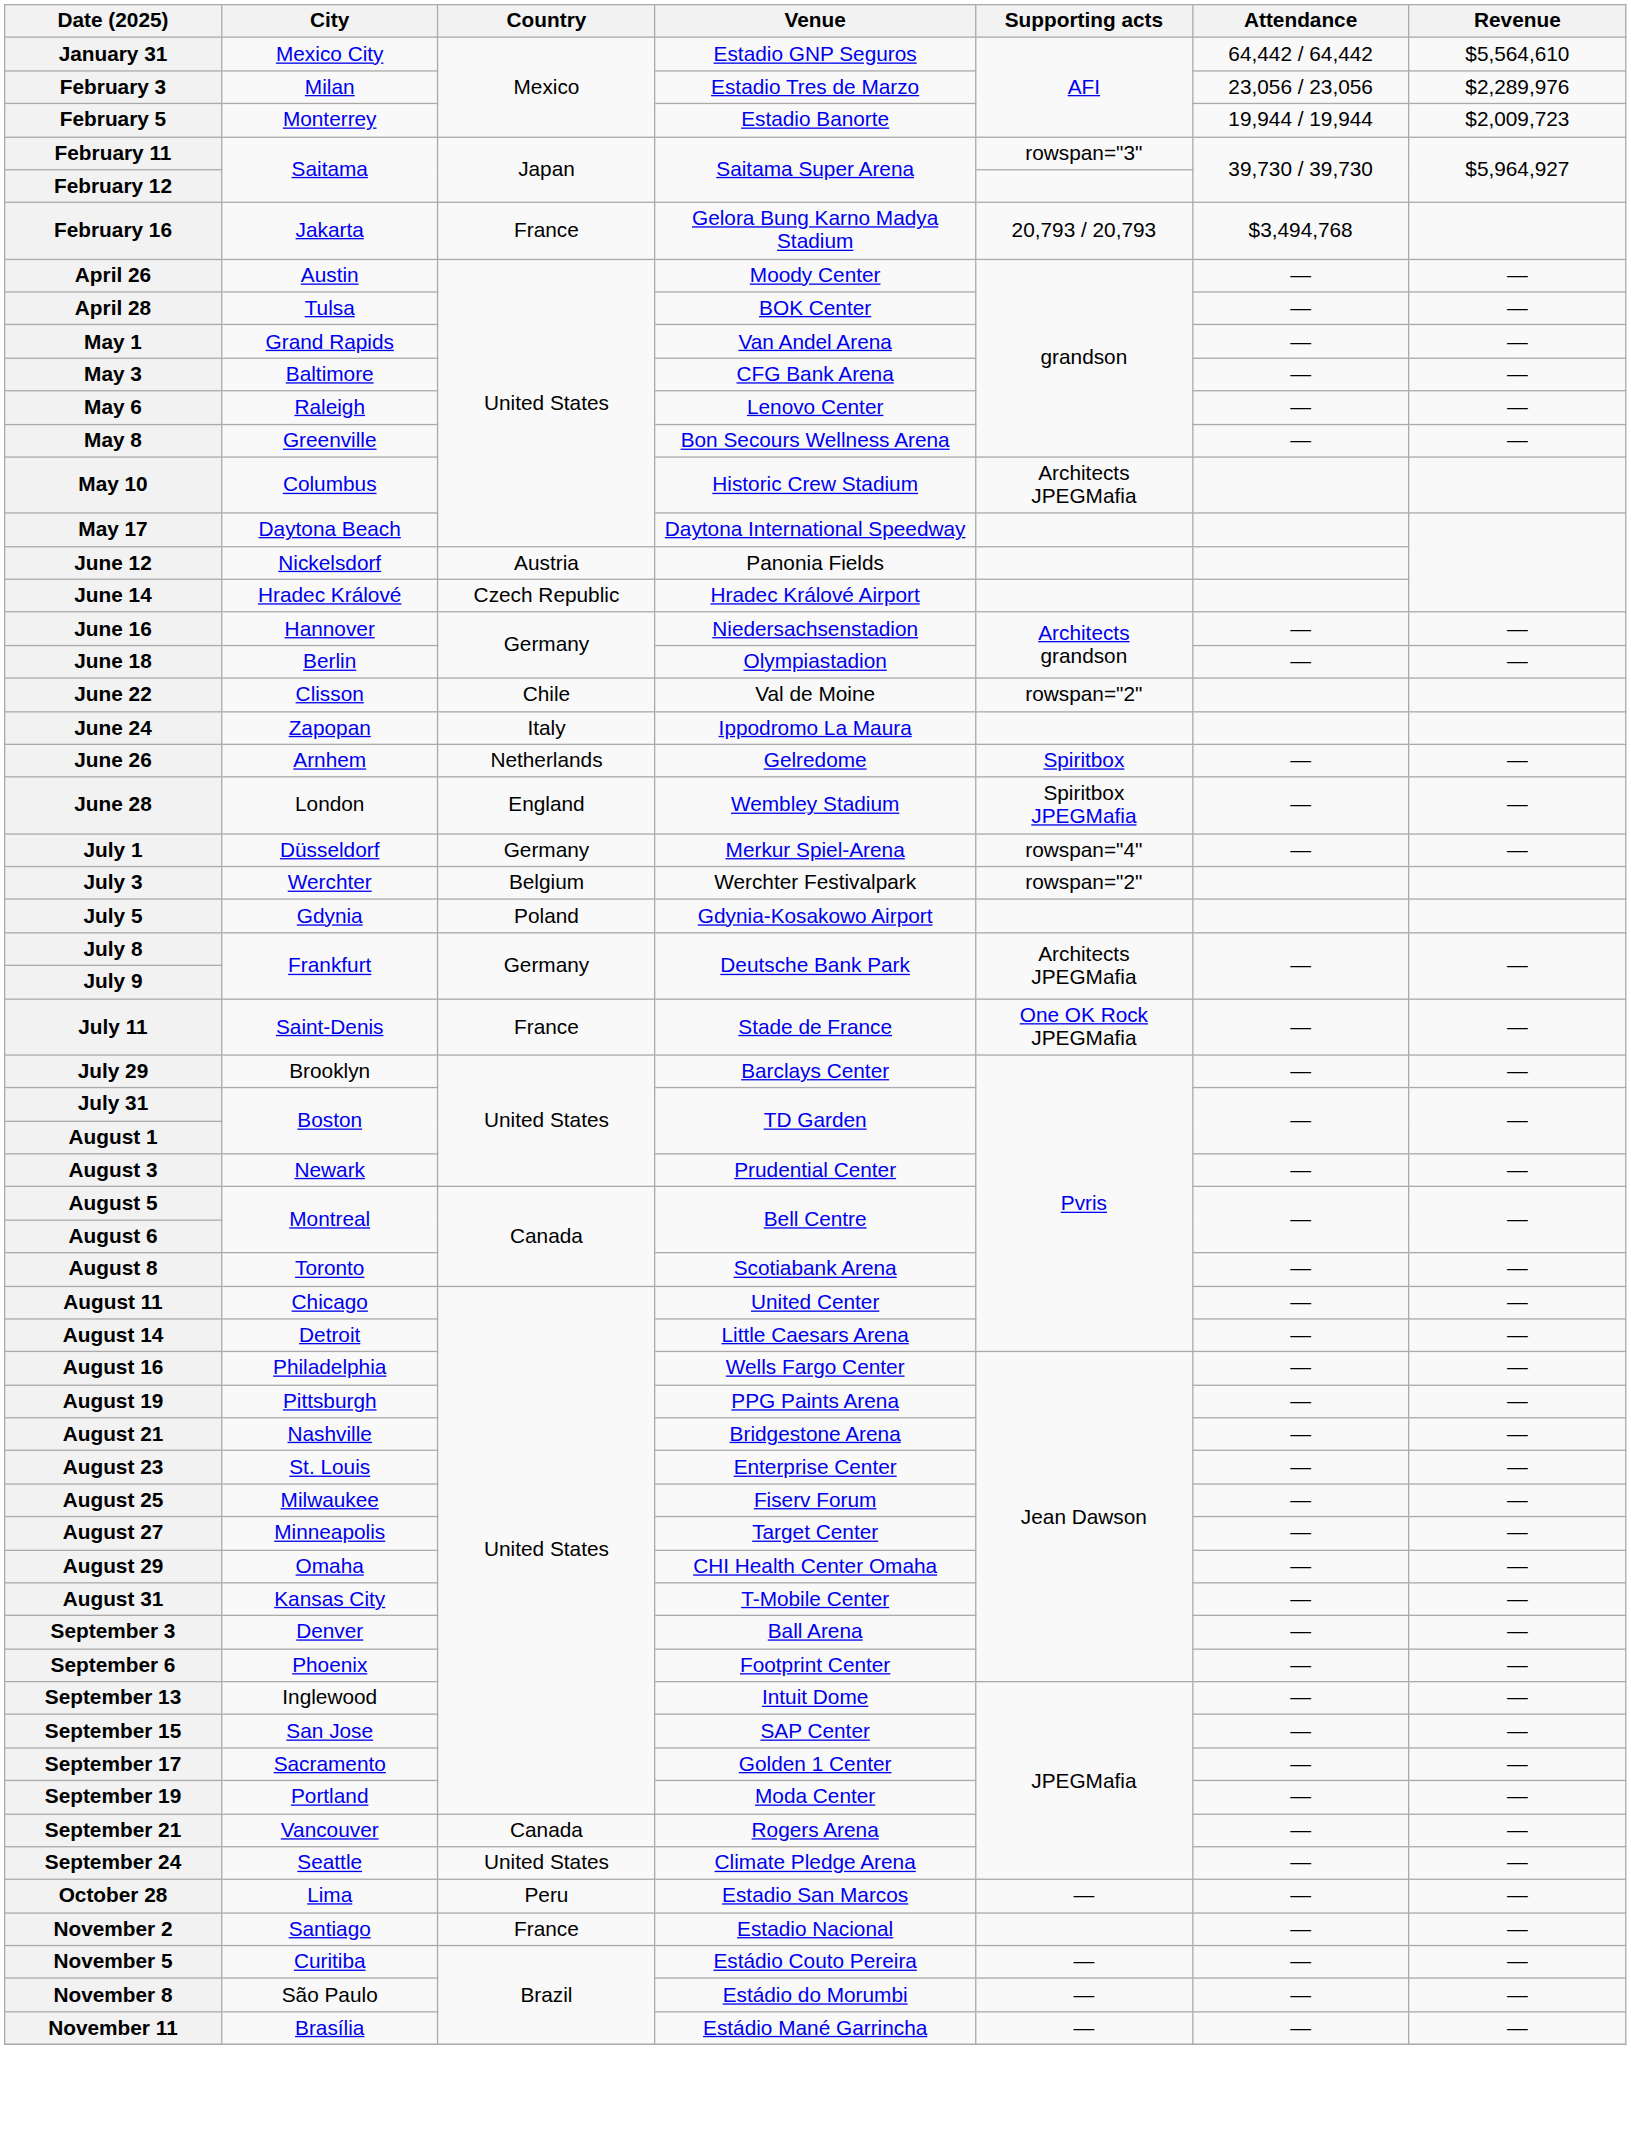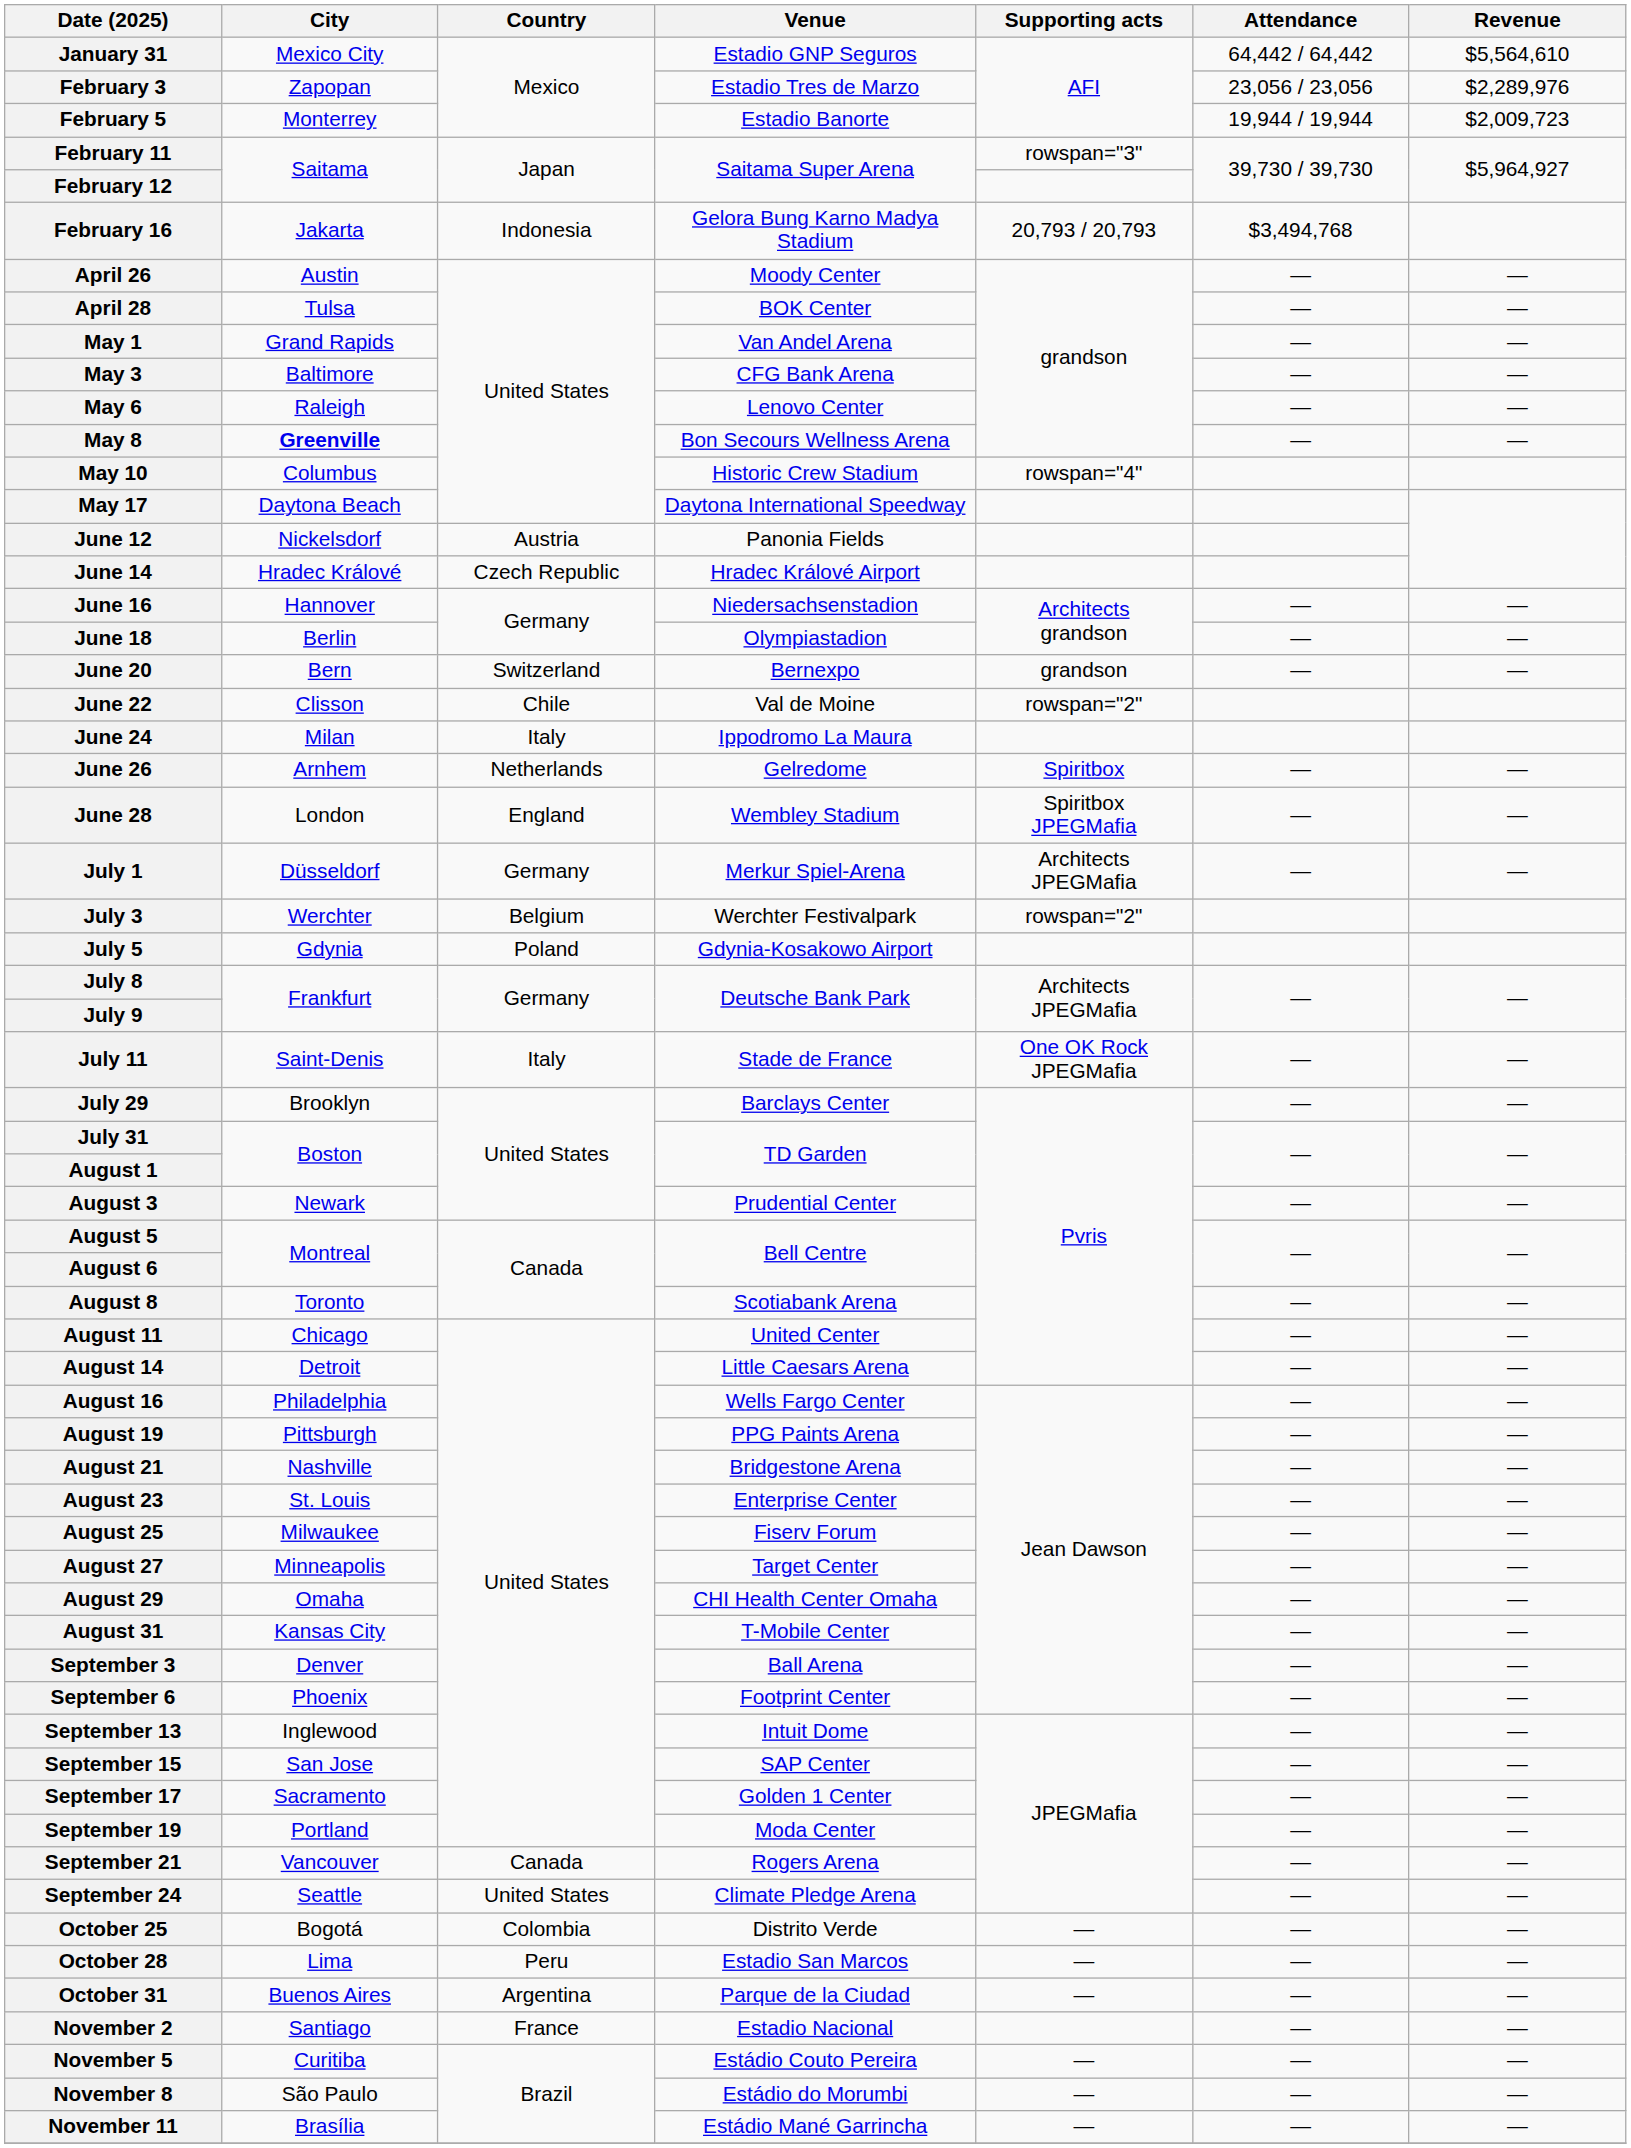(330, 86) Milan -> (330, 86) Zapopan
(546, 230) France -> (546, 230) Indonesia
(330, 440) normal -> (330, 440) bold
(1084, 484) Architects JPEGMafia -> (1084, 473) rowspan="4"
+ row: (113, 671)
(330, 727) Zapopan -> (330, 737) Milan
(1084, 849) rowspan="4" -> (1084, 871) Architects JPEGMafia
(546, 1026) France -> (546, 1059) Italy
+ row: (113, 1928)
+ row: (113, 1994)
